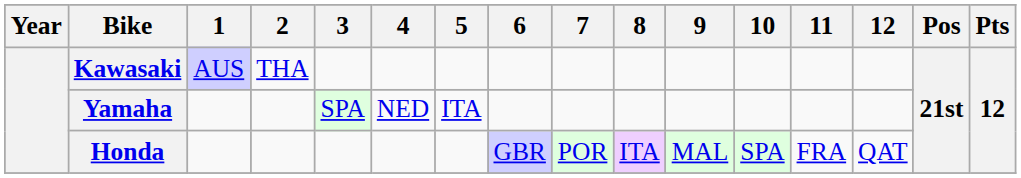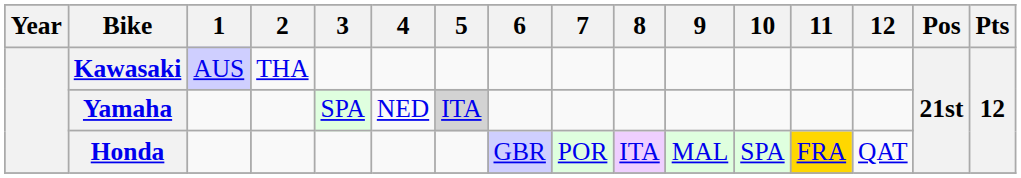(461, 109) no background -> (461, 109) lightgrey background
(821, 152) no background -> (821, 152) gold background
